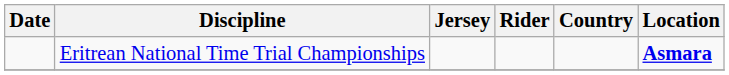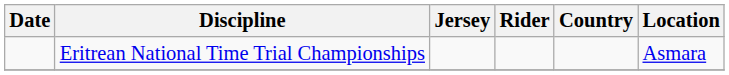(677, 53) bold -> (674, 53) normal
